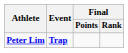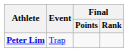(58, 40) bold -> (57, 40) normal
